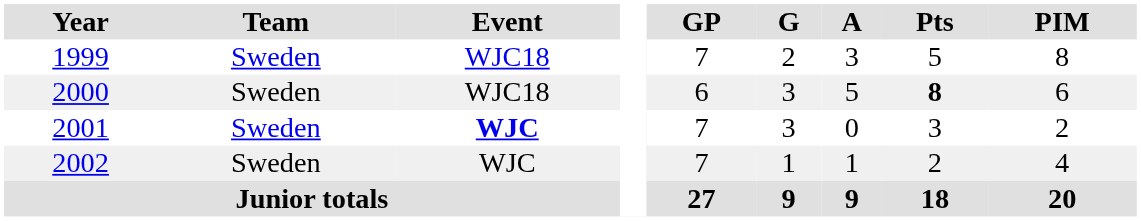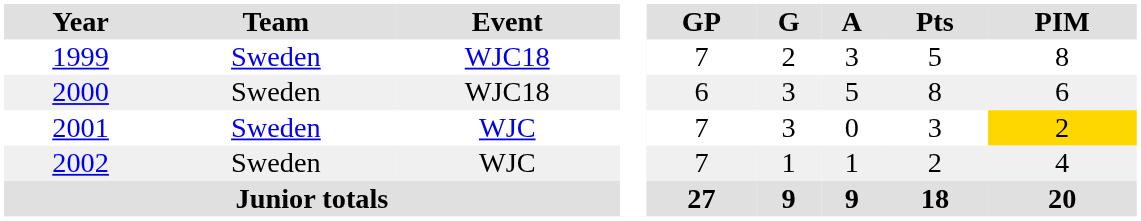(935, 92) bold -> (935, 92) normal
(507, 127) bold -> (507, 127) normal
(1062, 127) no background -> (1062, 127) gold background
